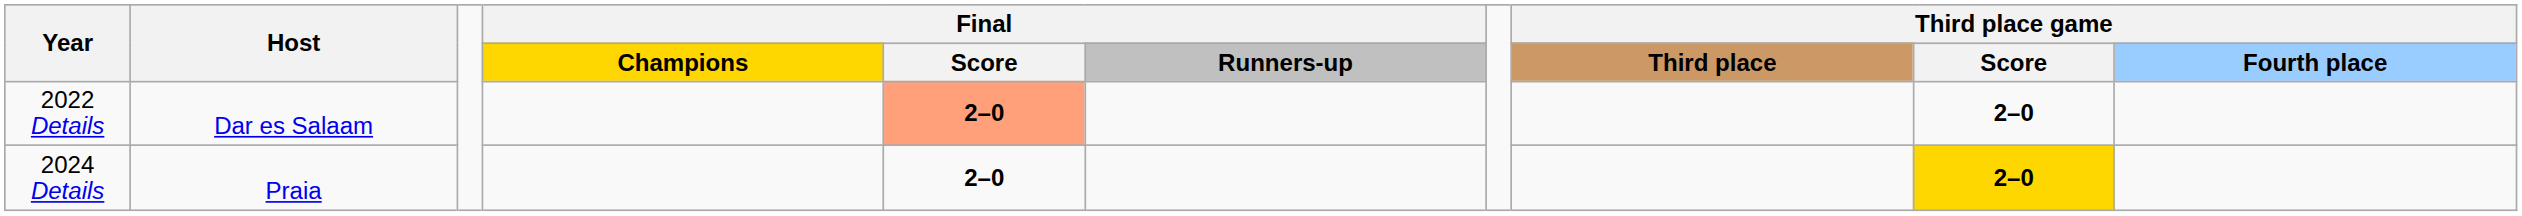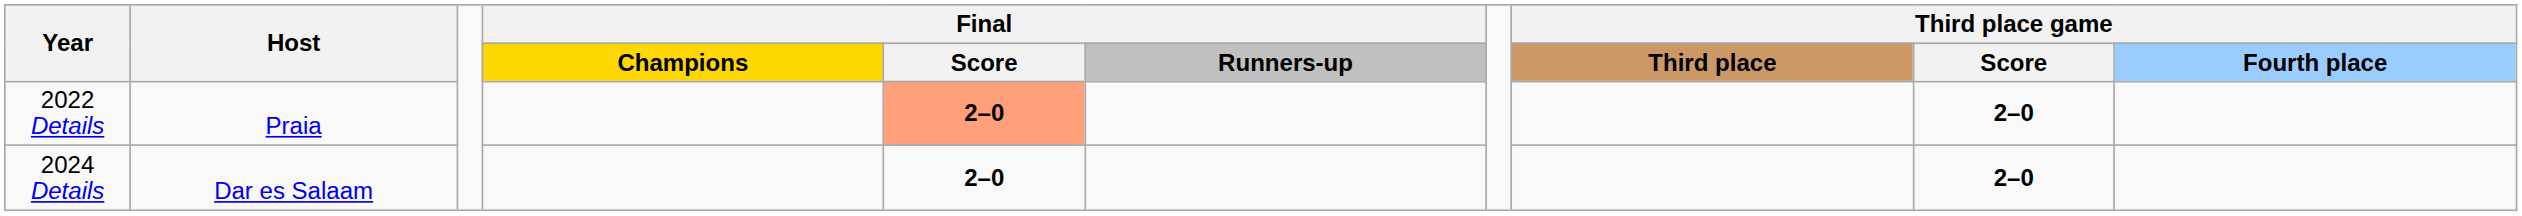(294, 127) Dar es Salaam -> (294, 127) Praia
(294, 192) Praia -> (294, 192) Dar es Salaam
(2014, 178) gold background -> (2014, 178) no background
